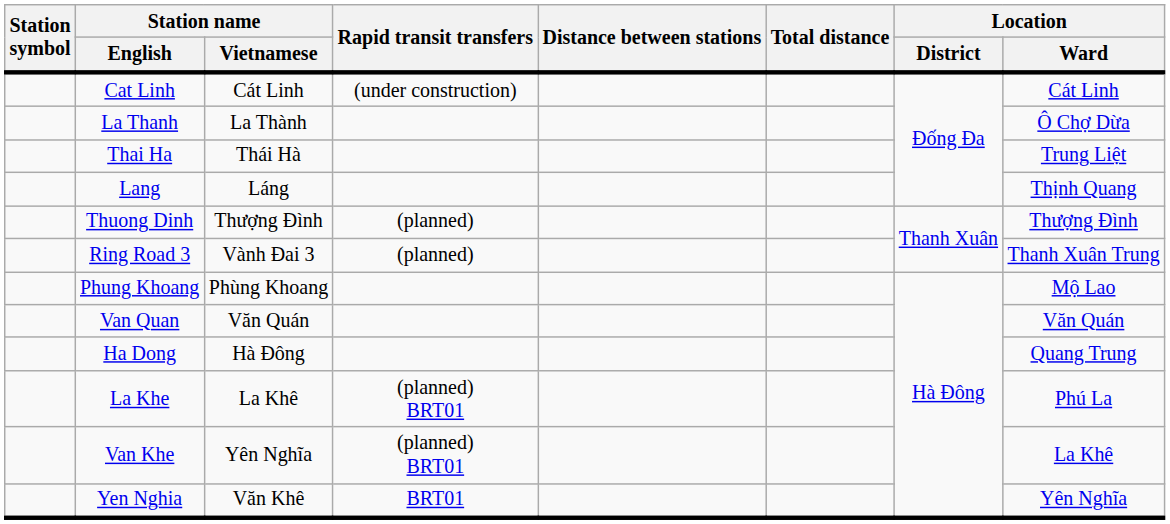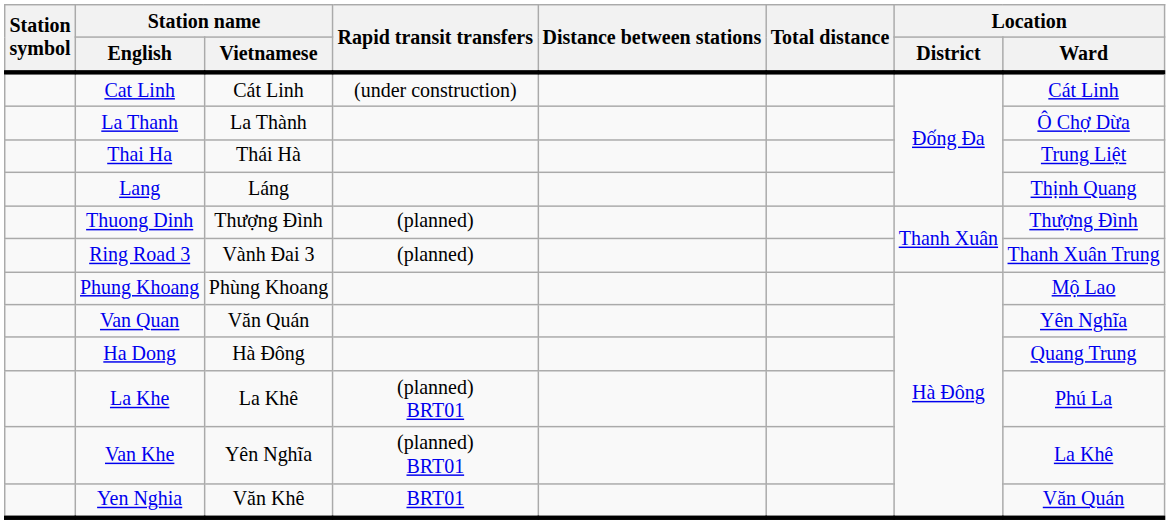(1084, 320) Văn Quán -> (1084, 320) Yên Nghĩa
(1084, 499) Yên Nghĩa -> (1084, 499) Văn Quán
